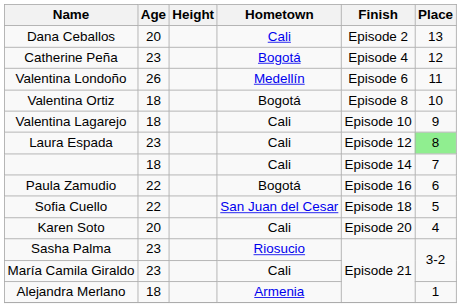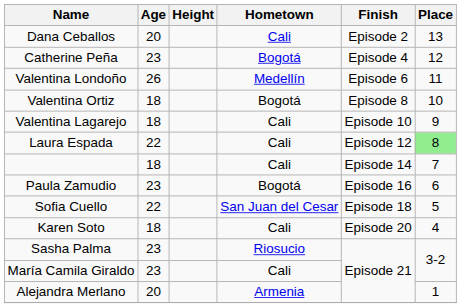(153, 143) 23 -> (153, 143) 22
(153, 185) 22 -> (153, 185) 23
(153, 228) 20 -> (153, 228) 18
(153, 292) 18 -> (153, 292) 20
